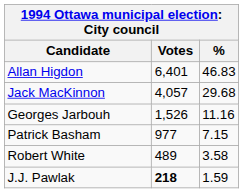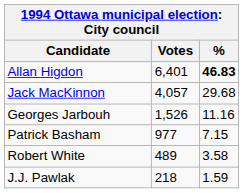(219, 72) normal -> (219, 72) bold
(166, 177) bold -> (166, 177) normal
